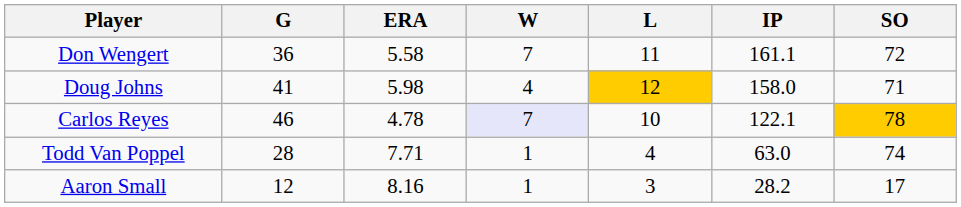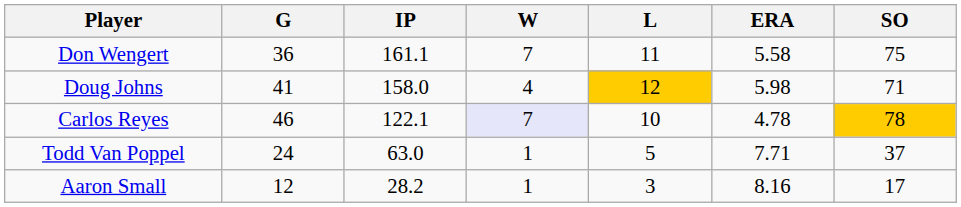columns swapped: (772, 20) <-> (406, 20)
(895, 53) 72 -> (895, 53) 75
(283, 152) 28 -> (283, 152) 24
(650, 152) 4 -> (650, 152) 5
(895, 152) 74 -> (895, 152) 37
